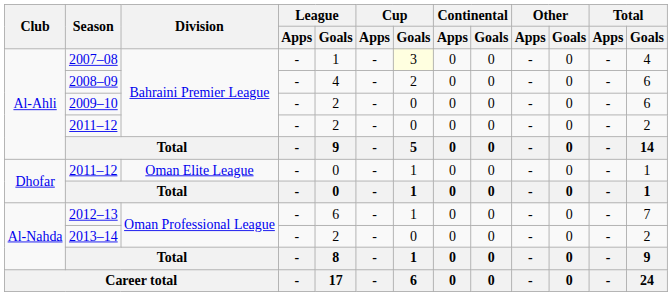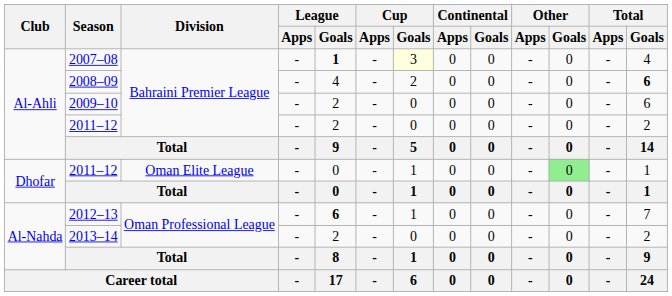(336, 59) normal -> (336, 59) bold
(647, 81) normal -> (647, 81) bold
(569, 170) no background -> (569, 170) lightgreen background
(336, 214) normal -> (336, 214) bold
